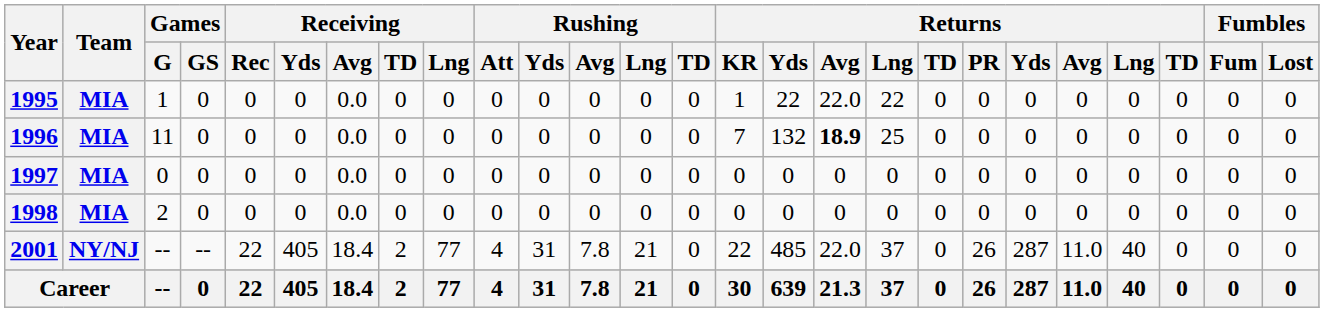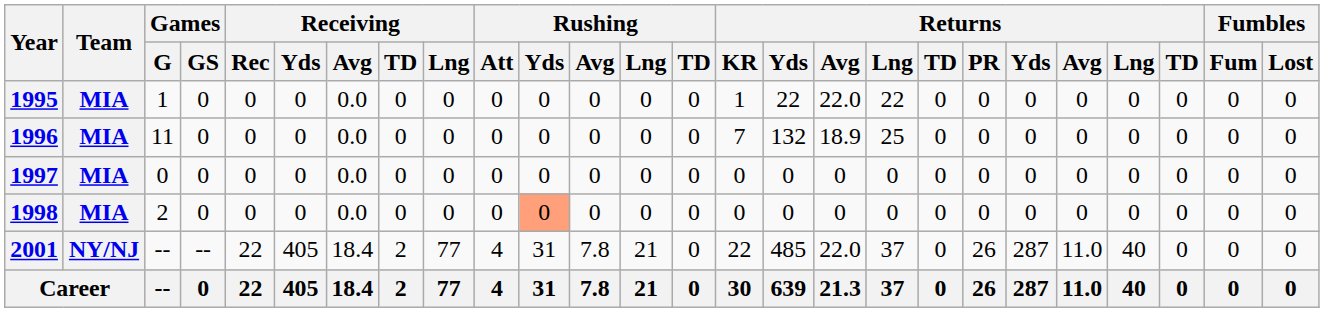(840, 136) bold -> (840, 136) normal
(544, 212) no background -> (544, 212) lightsalmon background
